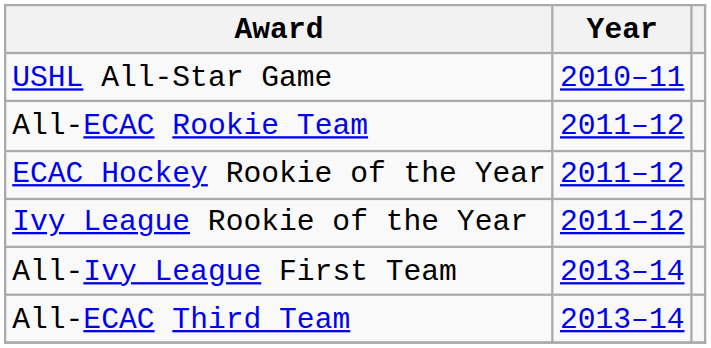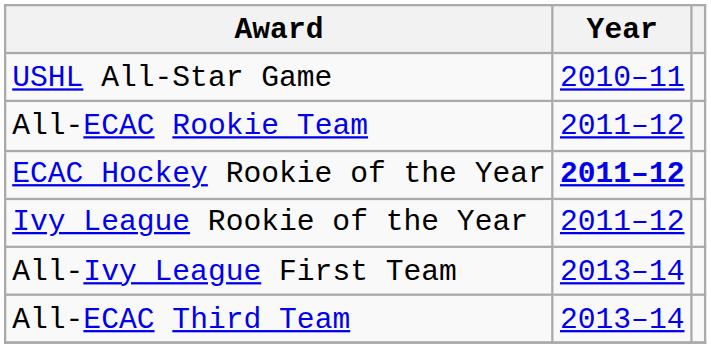(622, 174) normal -> (622, 174) bold
